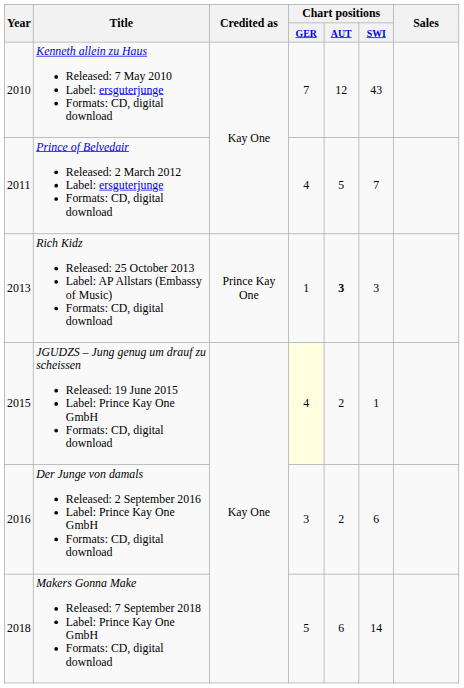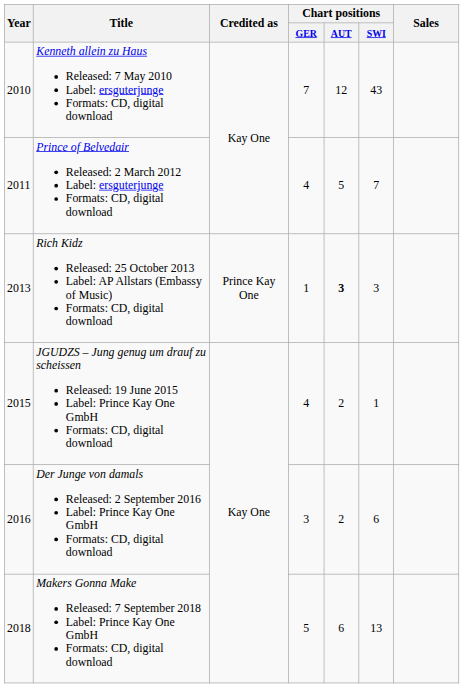(306, 403) lightyellow background -> (306, 403) no background
(376, 628) 14 -> (376, 628) 13
